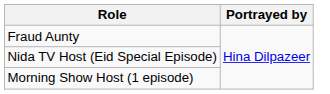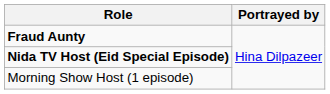(43, 36) normal -> (46, 36) bold
(112, 57) normal -> (118, 57) bold
